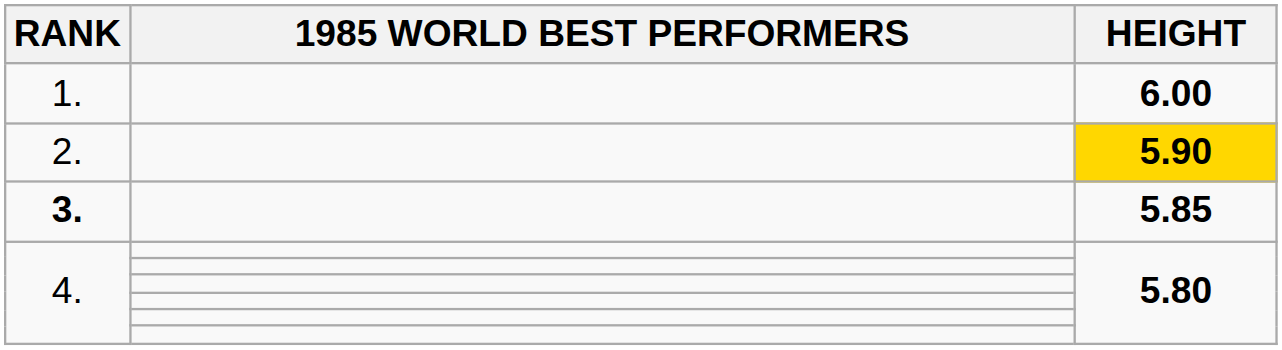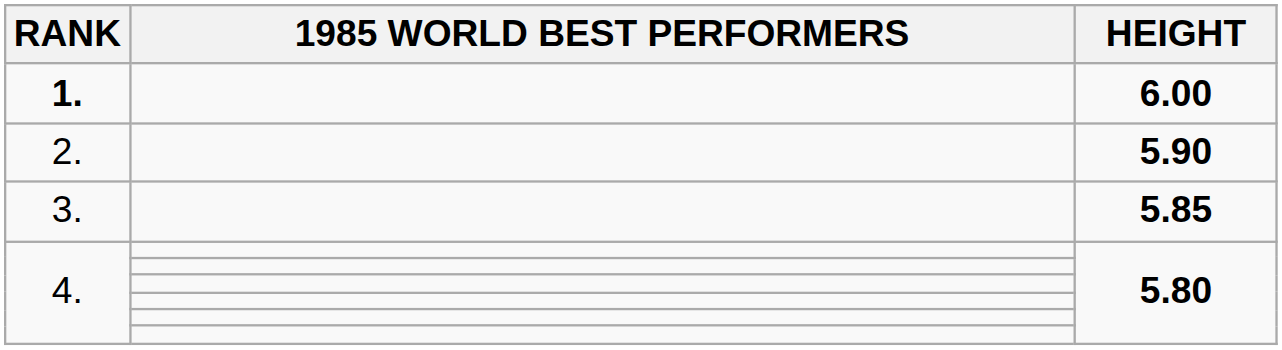(67, 92) normal -> (67, 92) bold
(1176, 151) gold background -> (1176, 151) no background
(67, 210) bold -> (67, 210) normal
